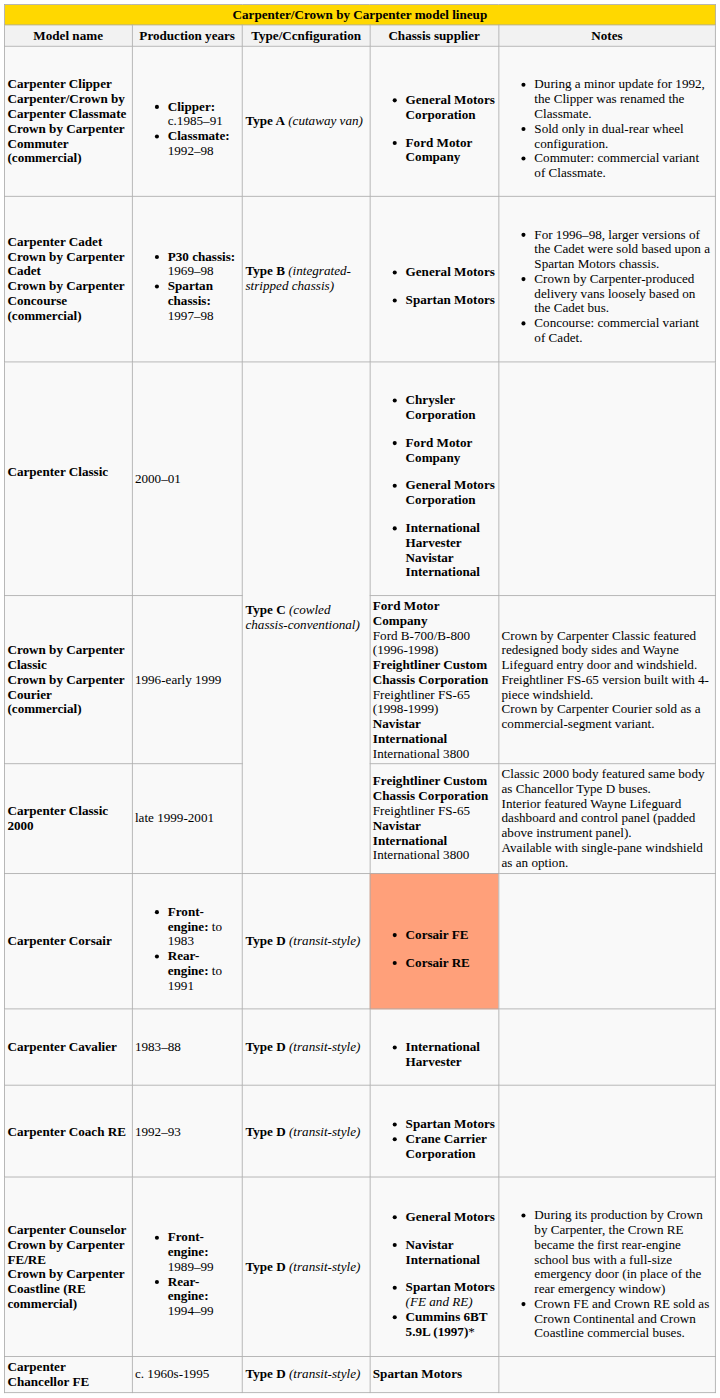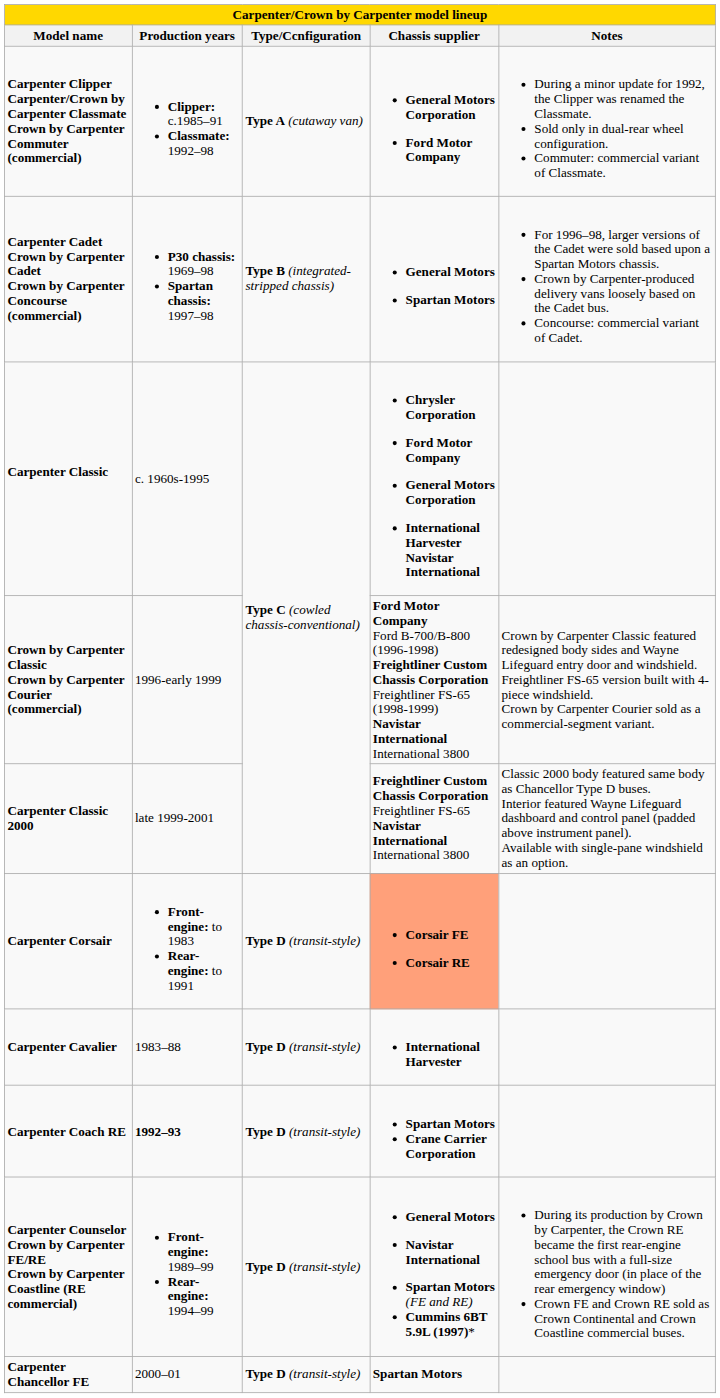(158, 478) 2000–01 -> (172, 478) c. 1960s-1995
(158, 1131) normal -> (158, 1131) bold
(172, 1374) c. 1960s-1995 -> (158, 1374) 2000–01
